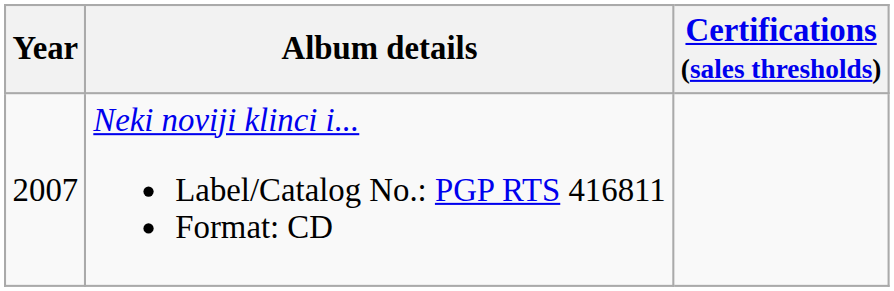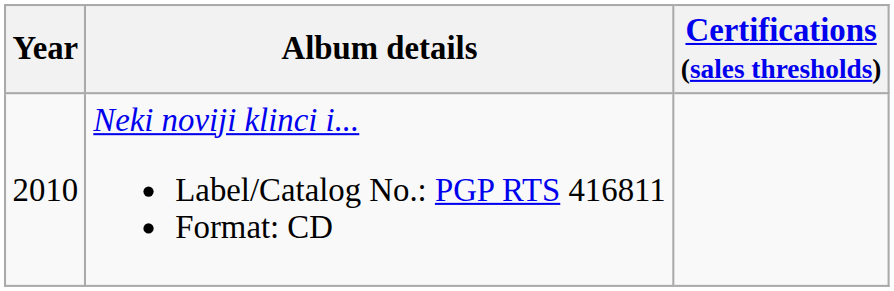(45, 189) 2007 -> (45, 189) 2010
